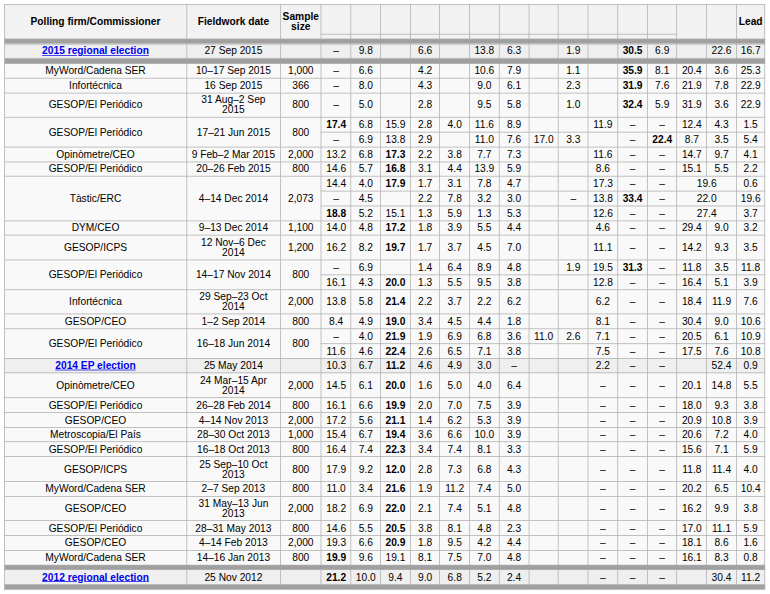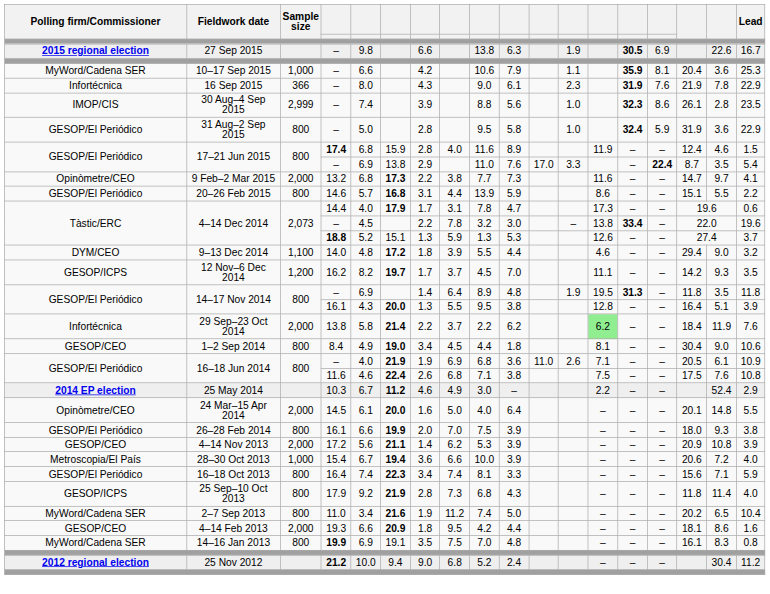+ row: (233, 105)
(722, 125) 4.3 -> (722, 150) 4.6
(603, 302) no background -> (603, 327) lightgreen background
(455, 351) 6.5 -> (455, 376) 6.8
(751, 366) 0.9 -> (751, 391) 2.9
(395, 469) 12.0 -> (395, 494) 21.9
- row: (233, 509)
- row: (233, 528)
(366, 558) 9.6 -> (366, 543) 6.9
(425, 558) 8.1 -> (425, 543) 3.5
